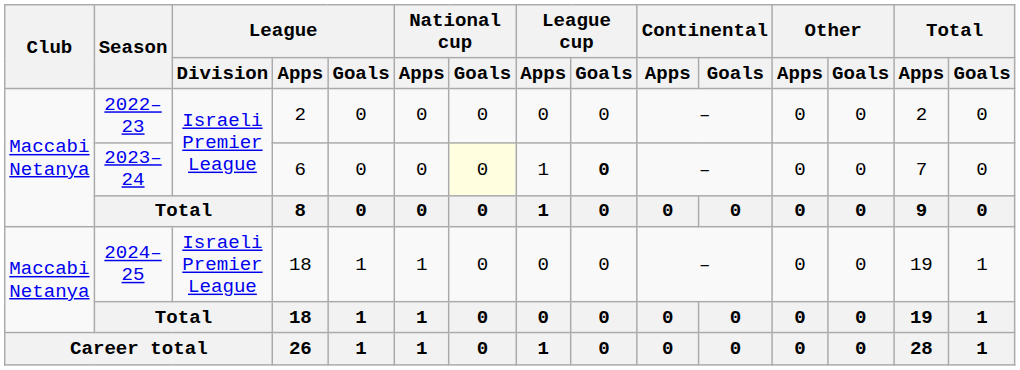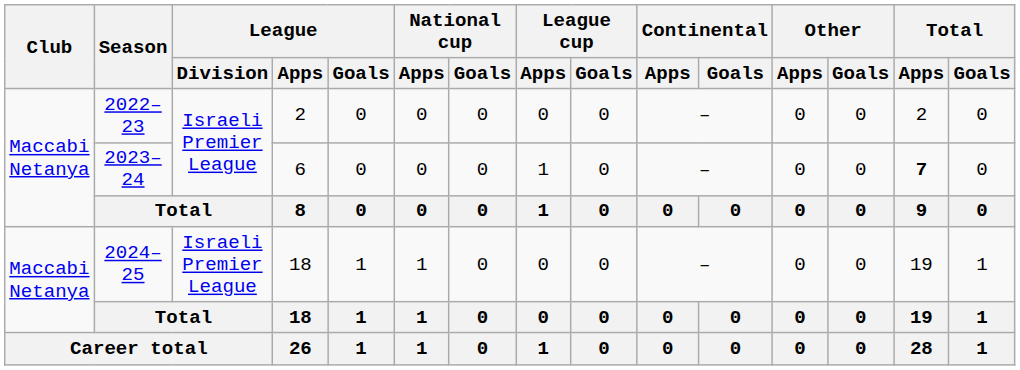(483, 169) lightyellow background -> (483, 169) no background
(604, 169) bold -> (604, 169) normal
(921, 169) normal -> (921, 169) bold
